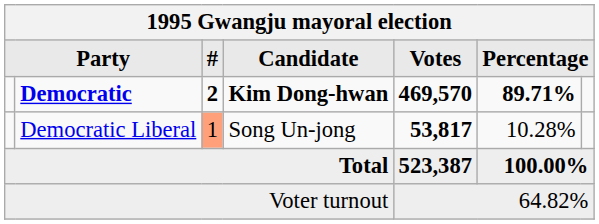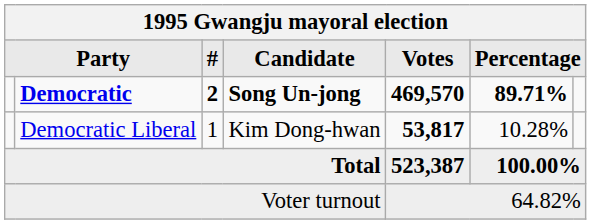(308, 93) Kim Dong-hwan -> (295, 93) Song Un-jong
(212, 129) lightsalmon background -> (212, 129) no background
(292, 129) Song Un-jong -> (305, 129) Kim Dong-hwan
